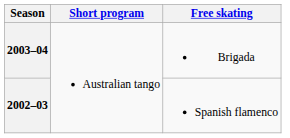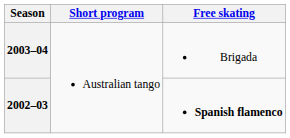(222, 112) normal -> (224, 112) bold
